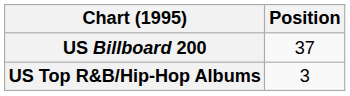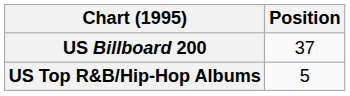(305, 76) 3 -> (305, 76) 5
